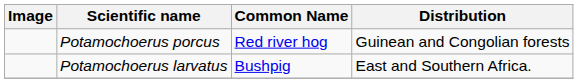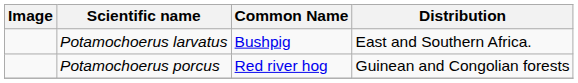rows swapped: (144, 66) <-> (140, 41)
